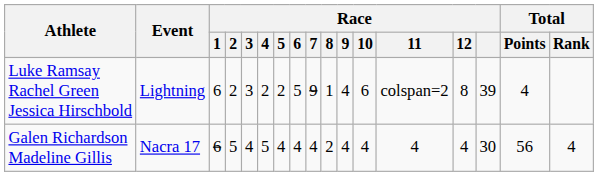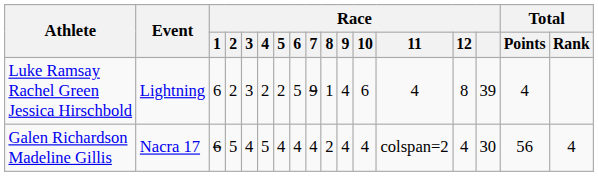(415, 91) colspan=2 -> (415, 91) 4
(415, 147) 4 -> (415, 147) colspan=2
